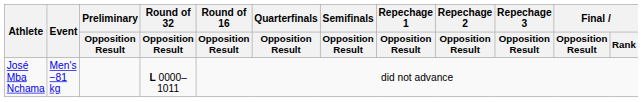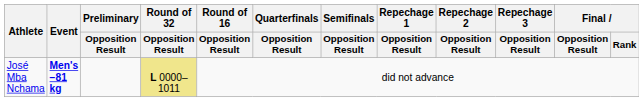(63, 78) normal -> (64, 78) bold
(168, 83) no background -> (169, 83) khaki background
